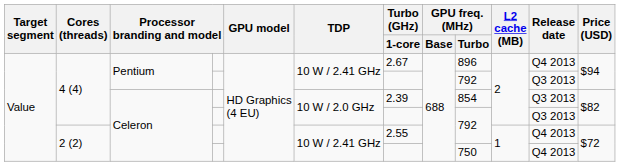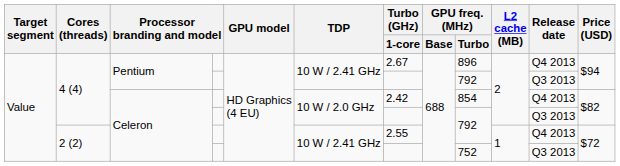(397, 98) 2.39 -> (397, 98) 2.42
(554, 98) Q3 2013 -> (554, 98) Q4 2013
(467, 152) 750 -> (467, 152) 752
(554, 152) Q4 2013 -> (554, 152) Q3 2013
